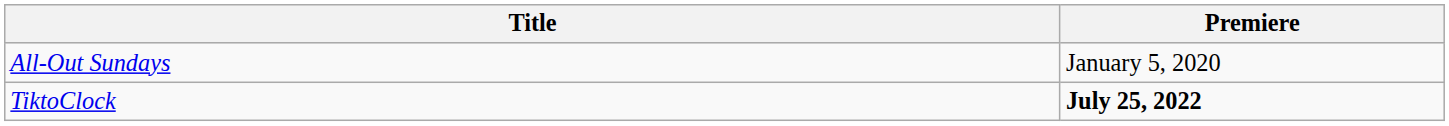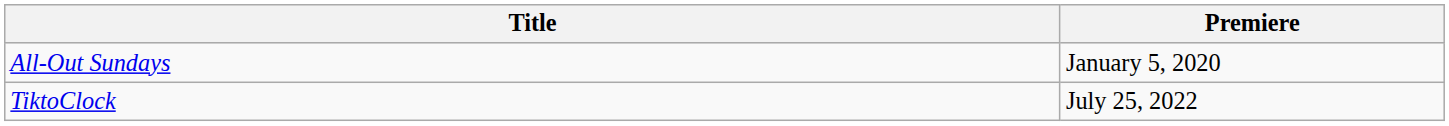(1134, 100) bold -> (1132, 100) normal
